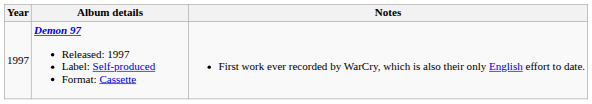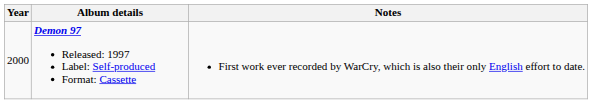(18, 60) 1997 -> (18, 60) 2000
